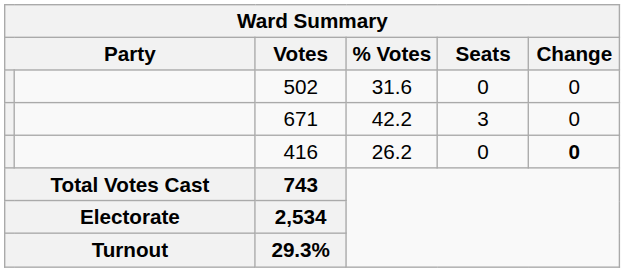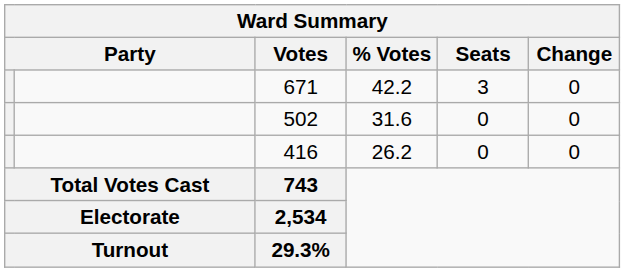rows swapped: (301, 119) <-> (301, 87)
(574, 152) bold -> (574, 152) normal
